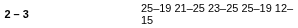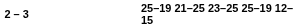(217, 14) normal -> (217, 14) bold
